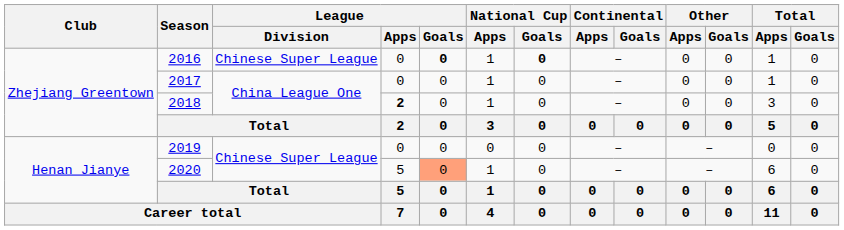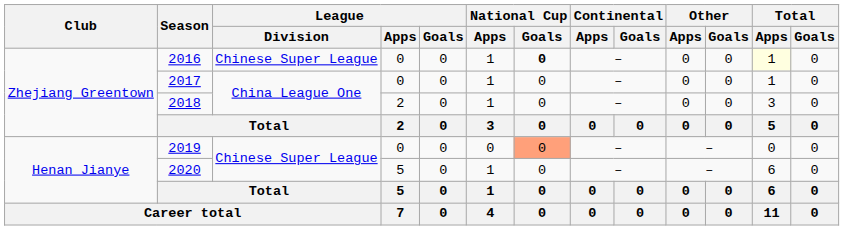(443, 60) bold -> (443, 60) normal
(772, 60) no background -> (772, 60) lightyellow background
(400, 104) bold -> (400, 104) normal
(542, 148) no background -> (542, 148) lightsalmon background
(443, 170) lightsalmon background -> (443, 170) no background
